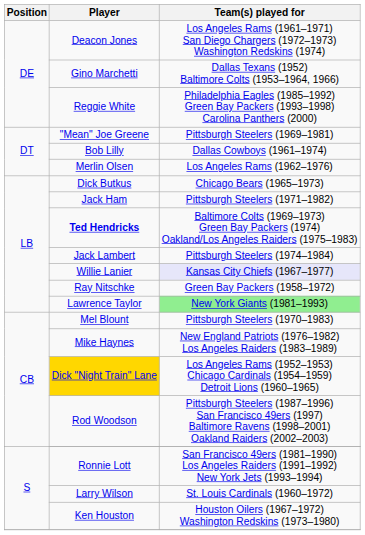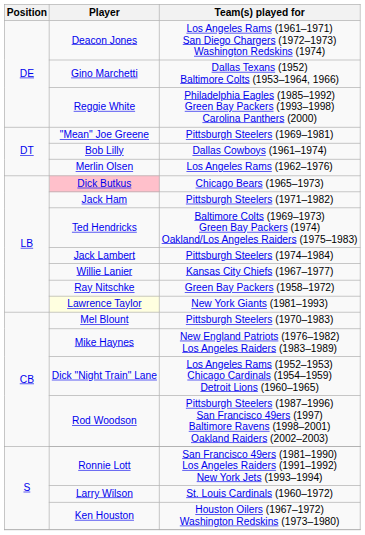(104, 183) no background -> (104, 183) pink background
(104, 227) bold -> (104, 227) normal
(260, 271) lavender background -> (260, 271) no background
(104, 304) no background -> (104, 304) lightyellow background
(260, 304) lightgreen background -> (260, 304) no background
(104, 376) gold background -> (104, 376) no background
